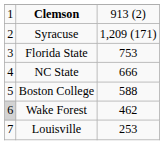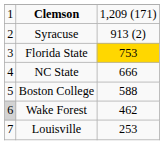(128, 14) 913 (2) -> (128, 14) 1,209 (171)
(128, 33) 1,209 (171) -> (128, 33) 913 (2)
(128, 52) no background -> (128, 52) gold background
